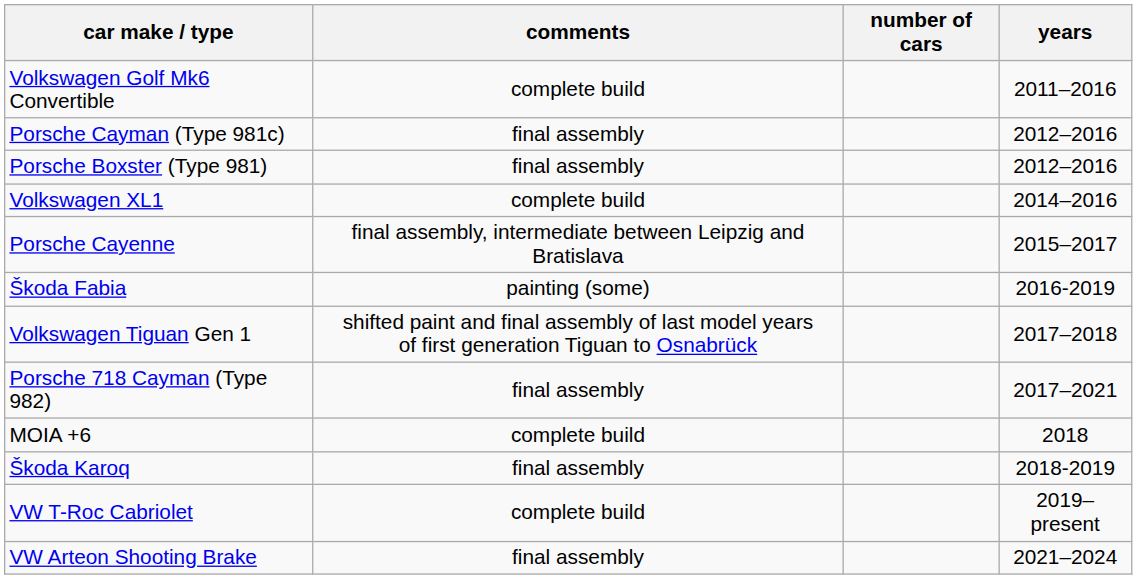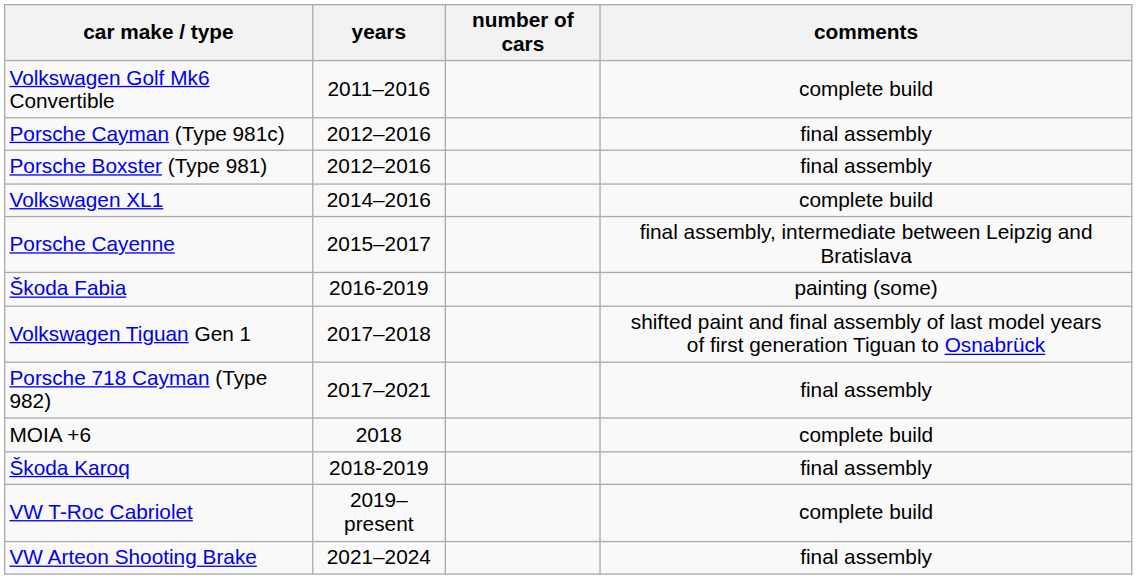columns swapped: (1065, 32) <-> (578, 32)
